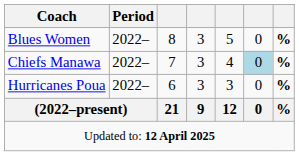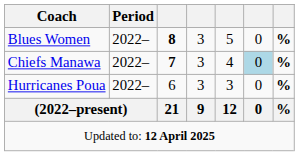(172, 39) normal -> (172, 39) bold
(172, 62) normal -> (172, 62) bold
